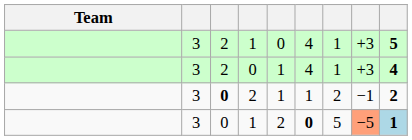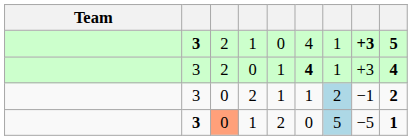(196, 43) normal -> (196, 43) bold
(365, 43) normal -> (365, 43) bold
(309, 69) normal -> (309, 69) bold
(224, 95) bold -> (224, 95) normal
(337, 95) no background -> (337, 95) lightblue background
(196, 122) normal -> (196, 122) bold
(224, 122) no background -> (224, 122) lightsalmon background
(309, 122) bold -> (309, 122) normal
(337, 122) no background -> (337, 122) lightblue background
(365, 122) lightsalmon background -> (365, 122) no background
(394, 122) lightblue background -> (394, 122) no background
